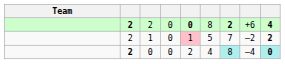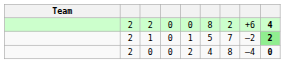(130, 25) bold -> (130, 25) normal
(190, 25) bold -> (190, 25) normal
(230, 25) bold -> (230, 25) normal
(190, 38) pink background -> (190, 38) no background
(270, 38) no background -> (270, 38) lightgreen background
(130, 52) bold -> (130, 52) normal
(230, 52) paleturquoise background -> (230, 52) no background
(270, 52) paleturquoise background -> (270, 52) no background
